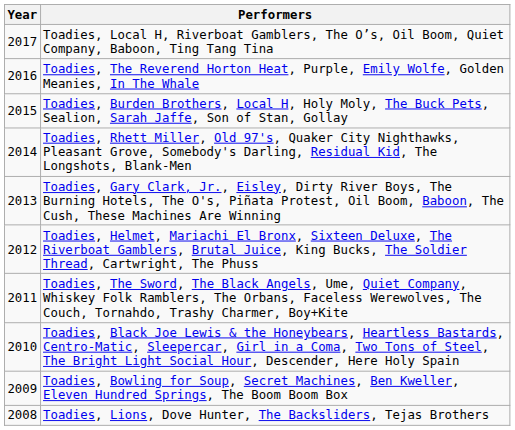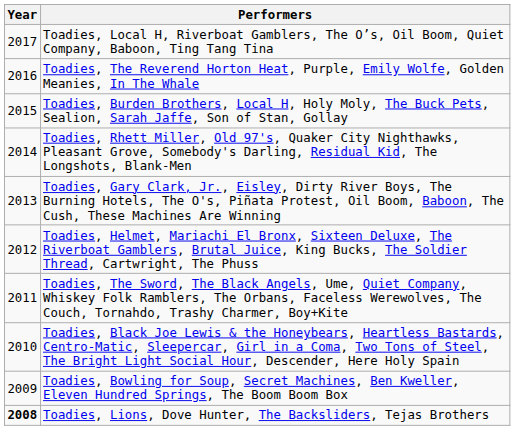(22, 415) normal -> (22, 415) bold
